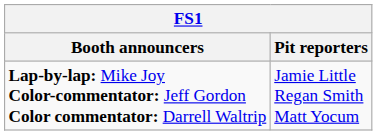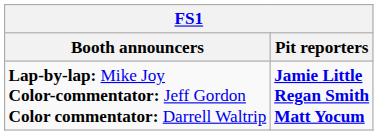(319, 95) normal -> (322, 95) bold
